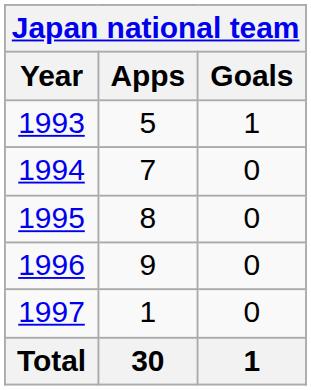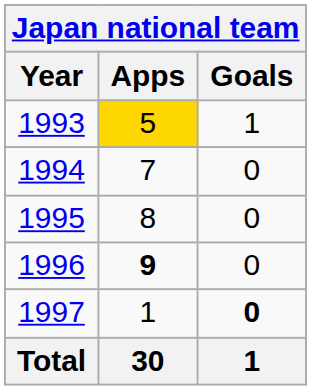(148, 123) no background -> (148, 123) gold background
(148, 265) normal -> (148, 265) bold
(252, 312) normal -> (252, 312) bold
